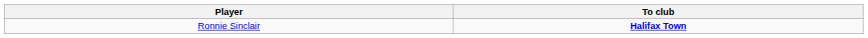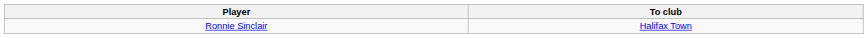(658, 26) bold -> (666, 26) normal
